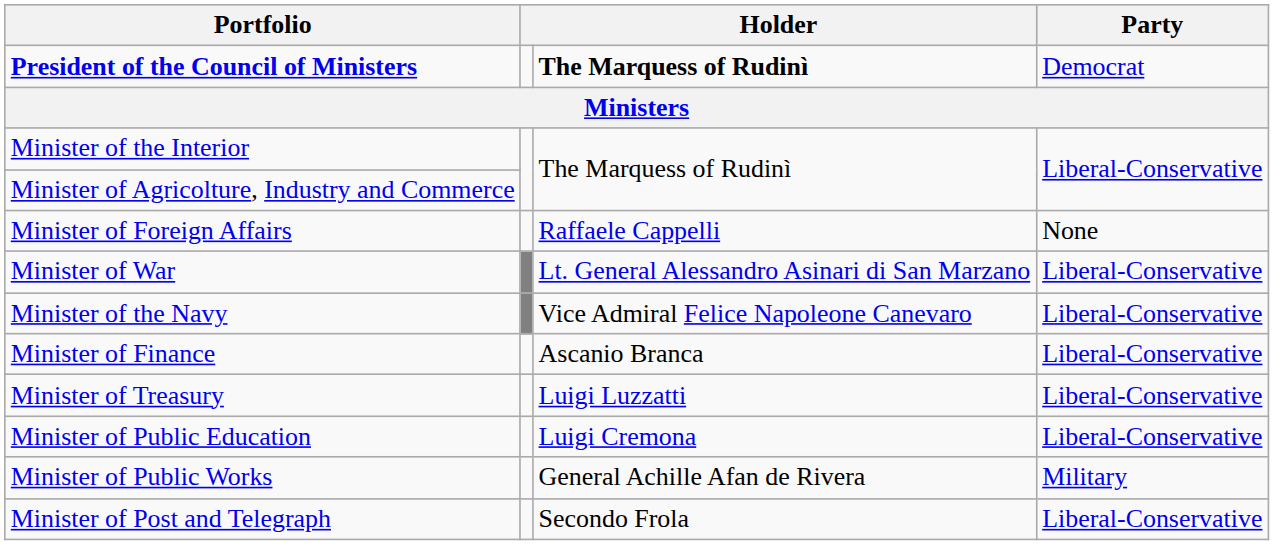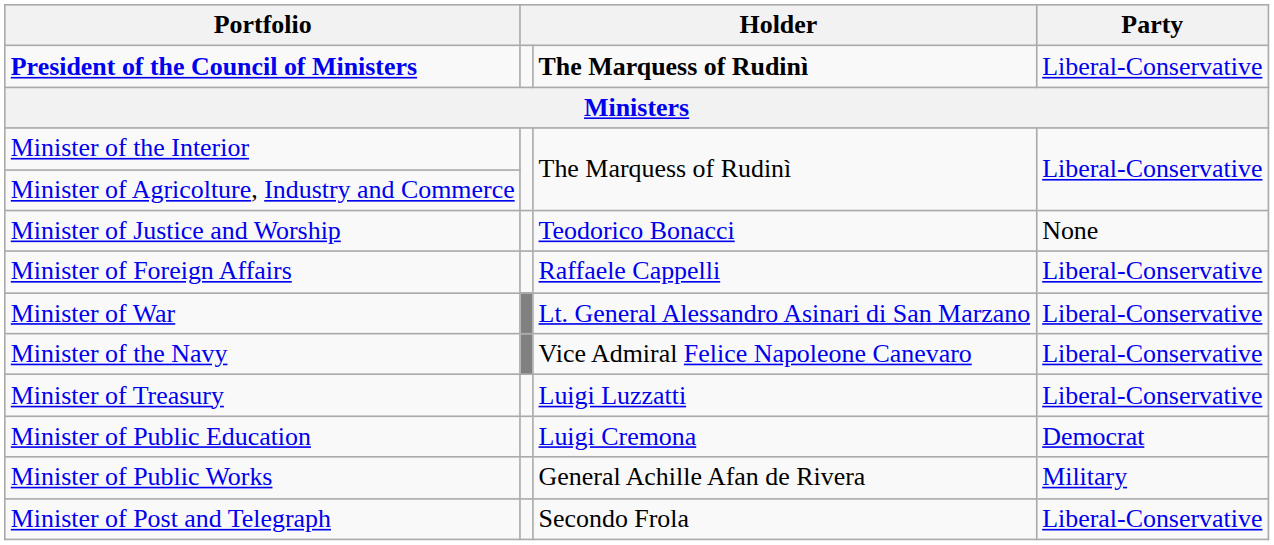(1093, 66) Democrat -> (1152, 66) Liberal-Conservative
+ row: (176, 230)
(1070, 230) None -> (1152, 271) Liberal-Conservative
- row: (113, 353)
(1152, 436) Liberal-Conservative -> (1093, 436) Democrat
